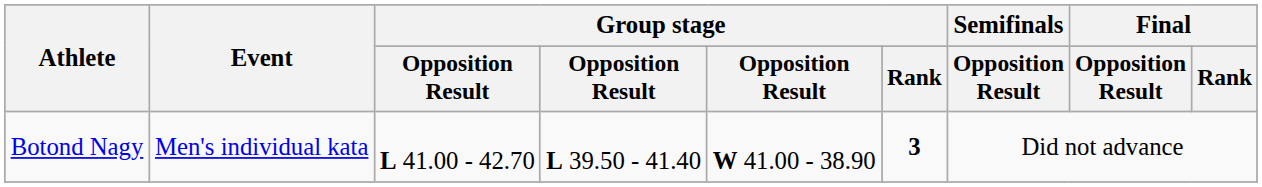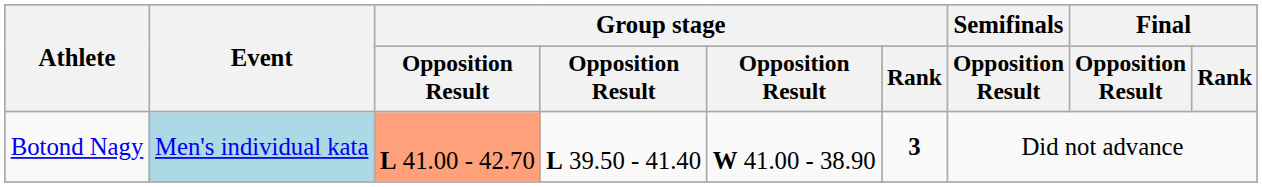(262, 146) no background -> (262, 146) lightblue background
(457, 161) no background -> (457, 161) lightsalmon background
